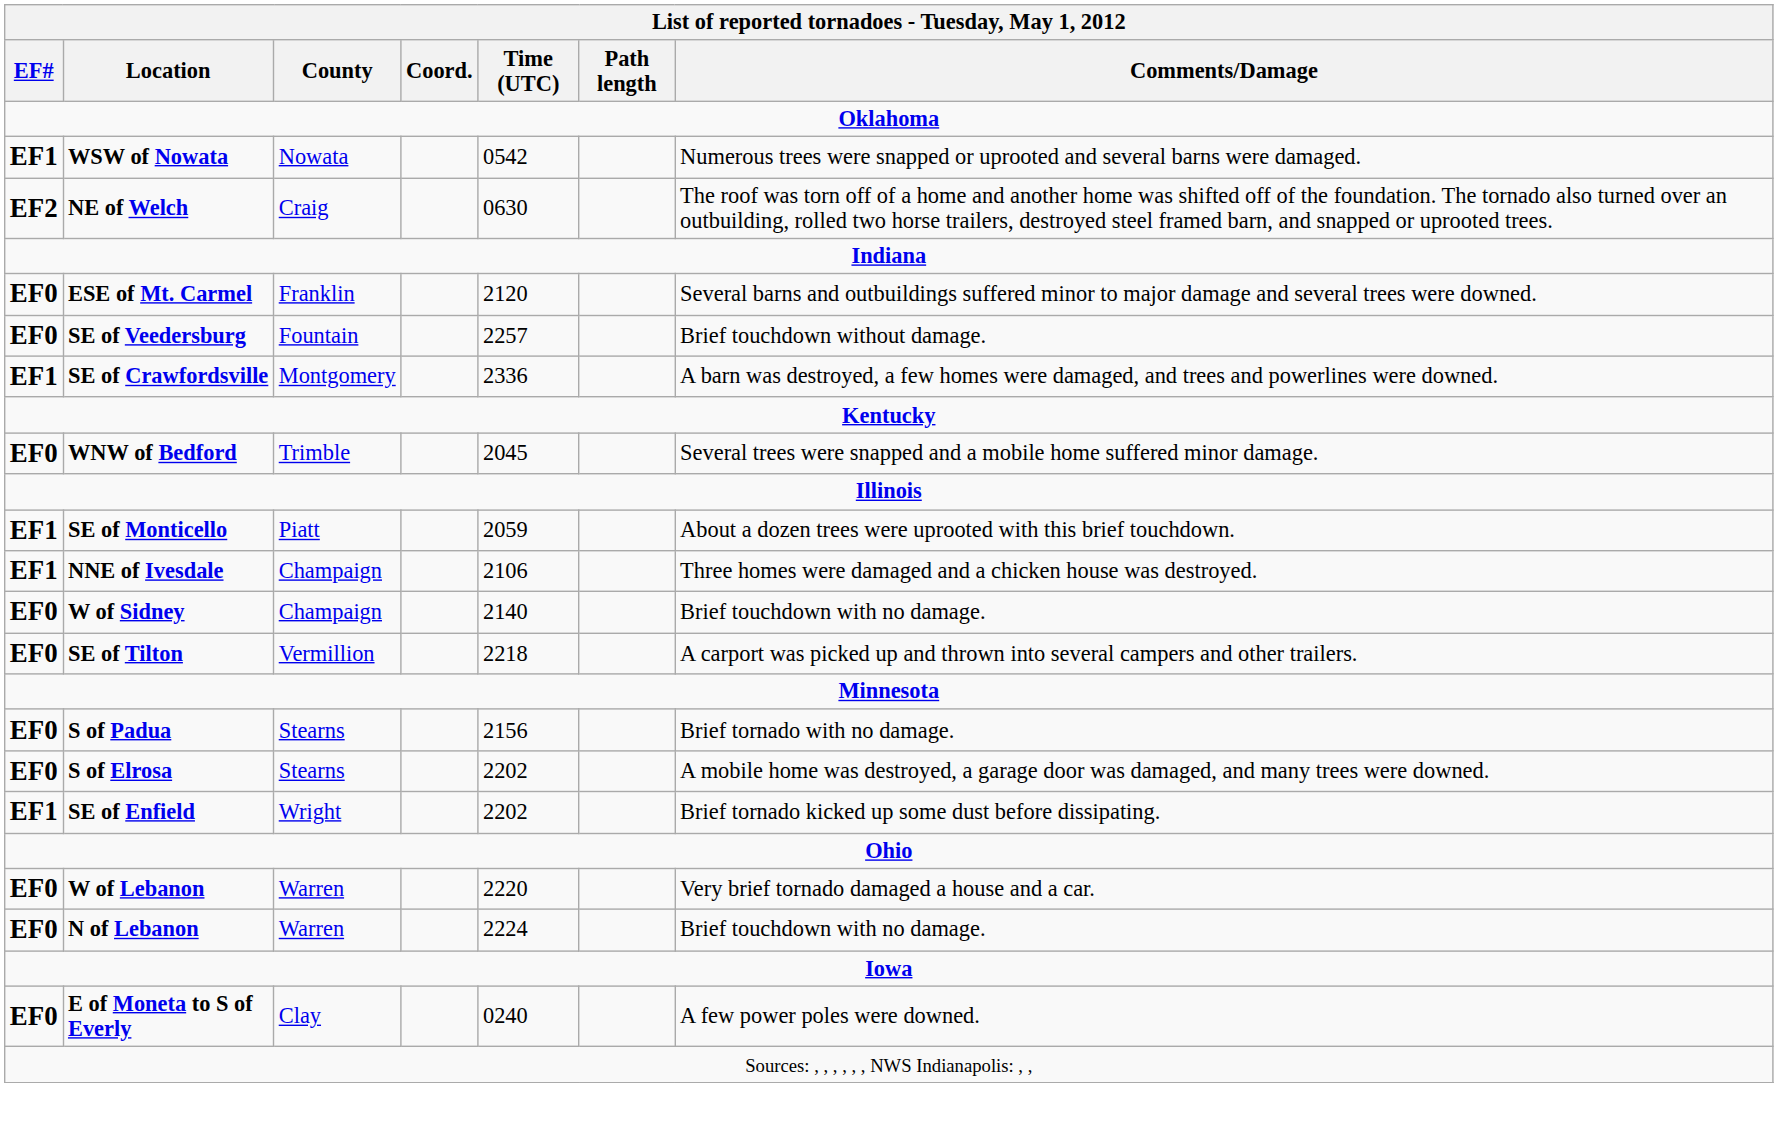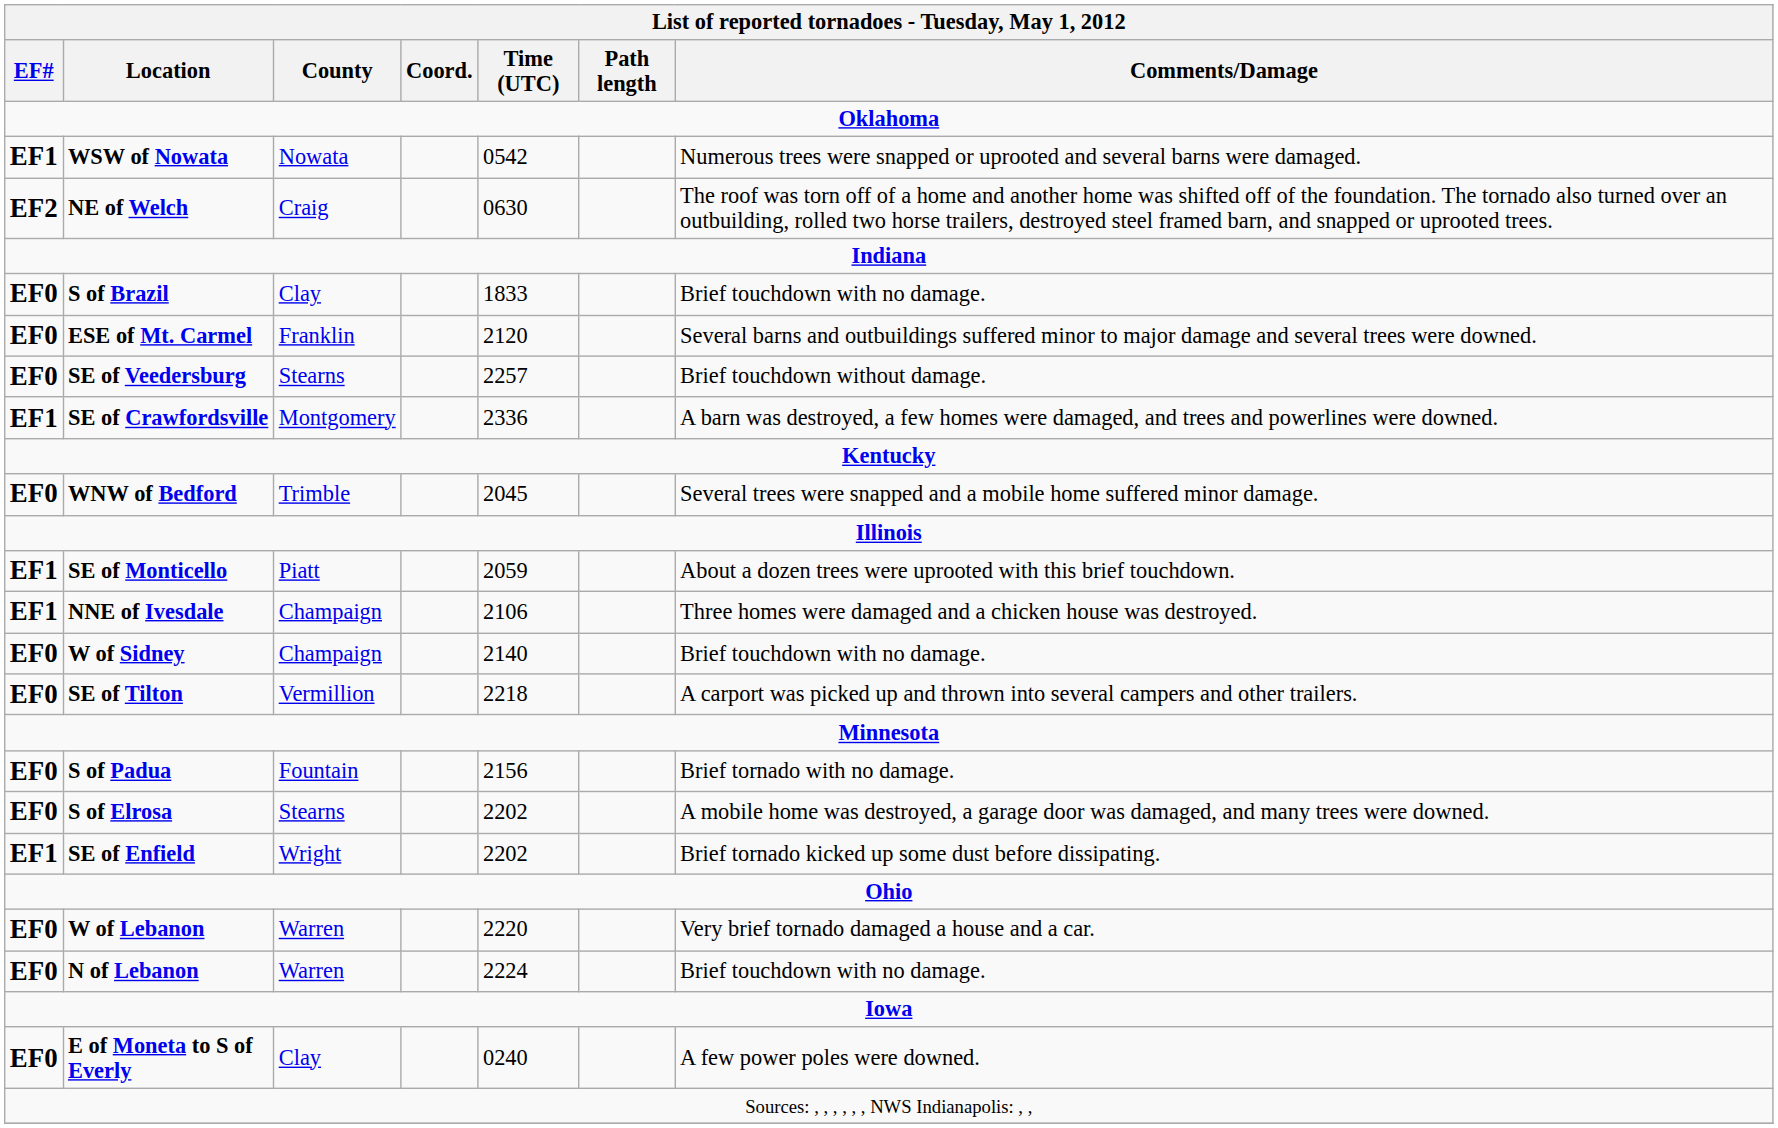+ row: (118, 294)
(319, 335) Fountain -> (312, 376) Stearns
(312, 729) Stearns -> (319, 770) Fountain
